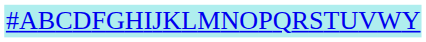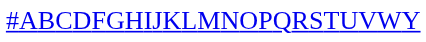(213, 20) paleturquoise background -> (213, 20) no background
